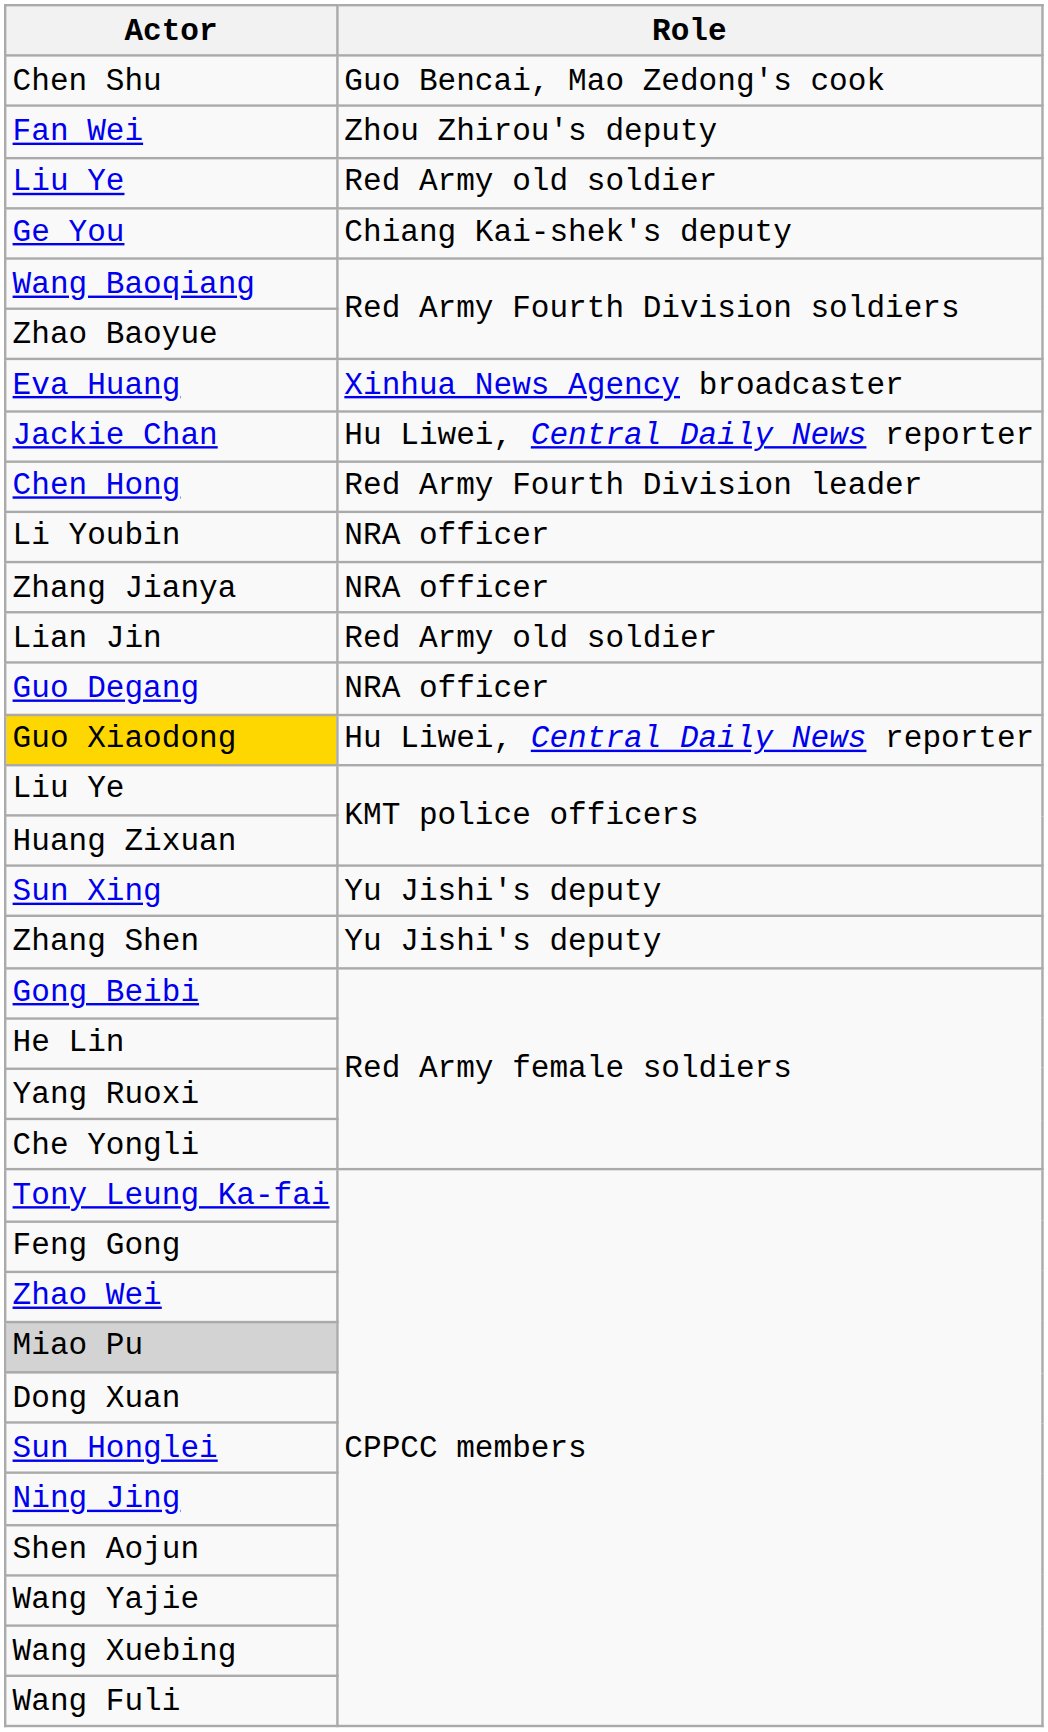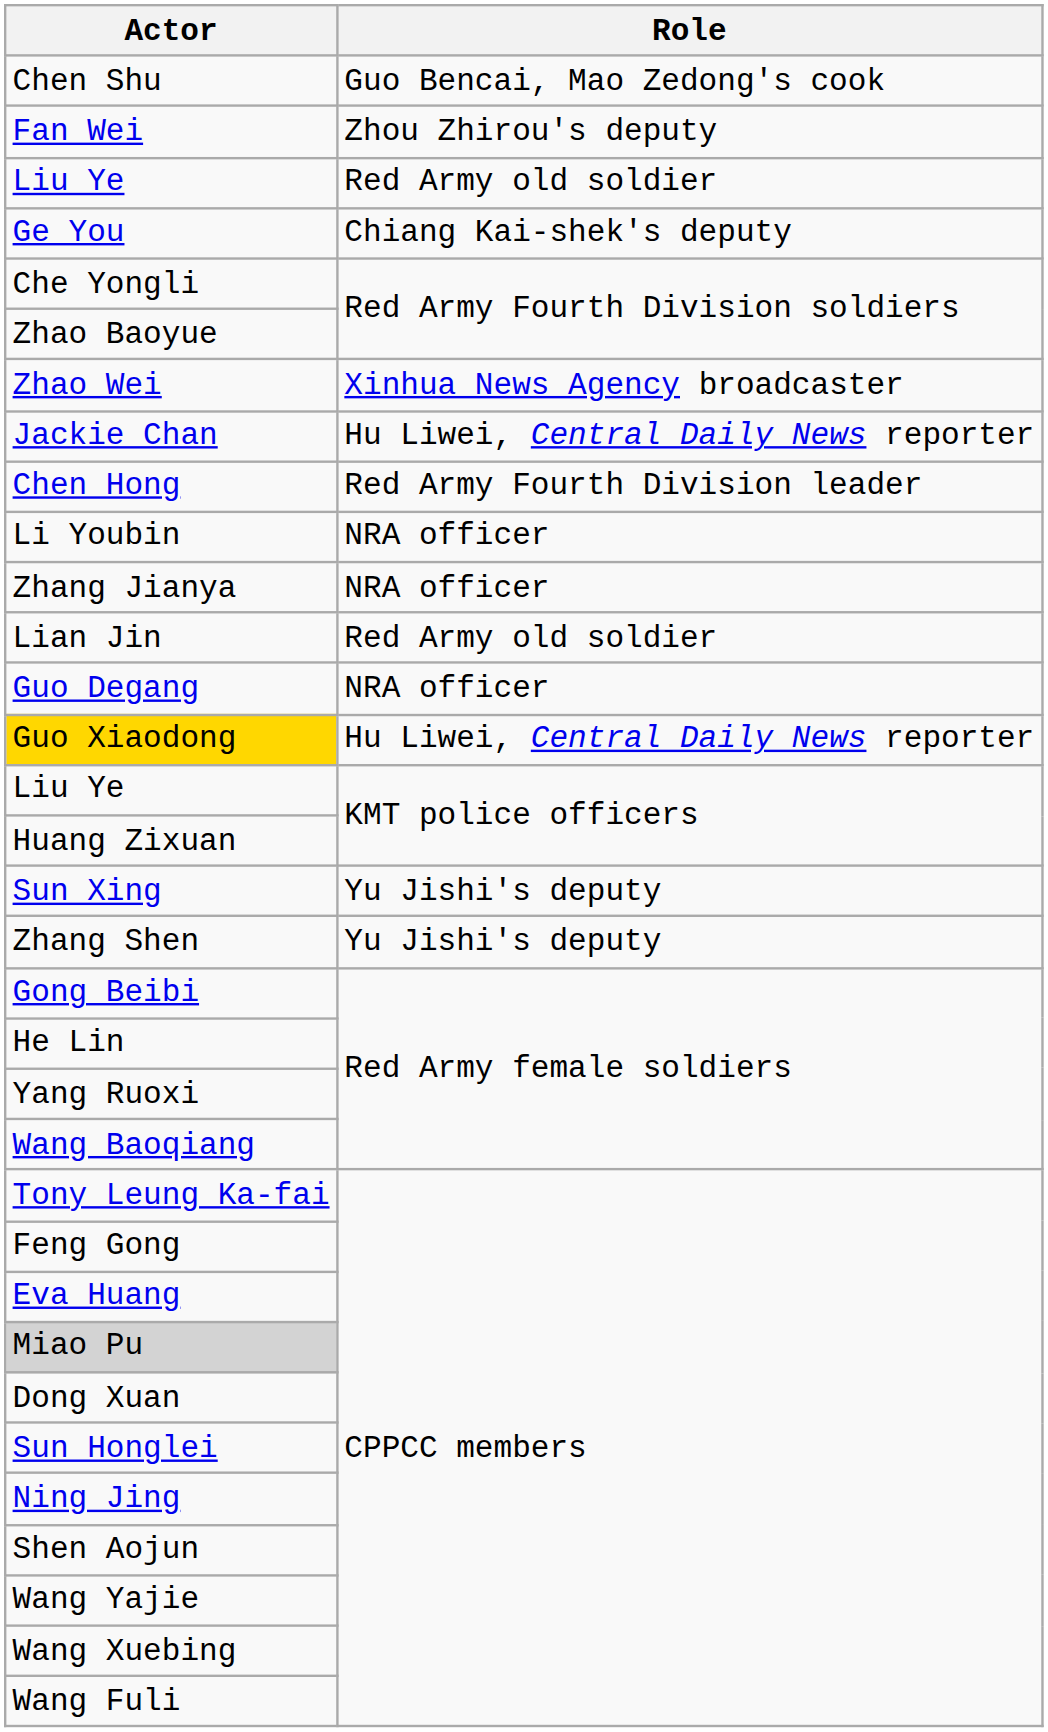(134, 284) Wang Baoqiang -> (106, 284) Che Yongli
(97, 385) Eva Huang -> (87, 385) Zhao Wei
(106, 1145) Che Yongli -> (134, 1145) Wang Baoqiang
(87, 1296) Zhao Wei -> (97, 1296) Eva Huang
